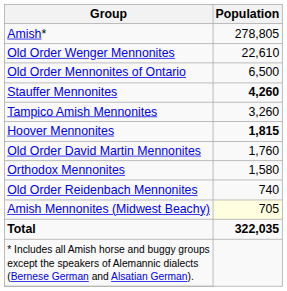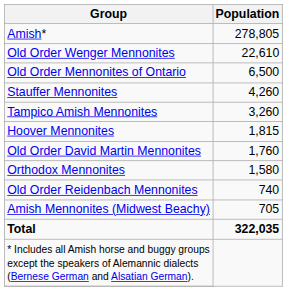(264, 92) bold -> (264, 92) normal
(264, 131) bold -> (264, 131) normal
(269, 209) lightyellow background -> (269, 209) no background
